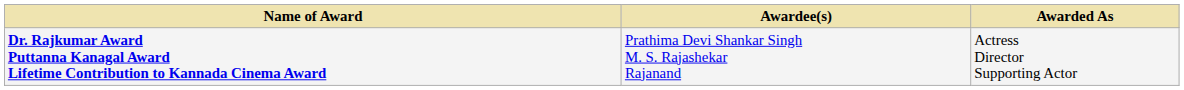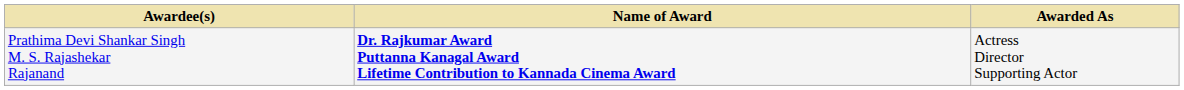columns swapped: (313, 16) <-> (796, 16)
